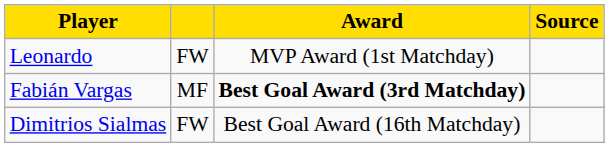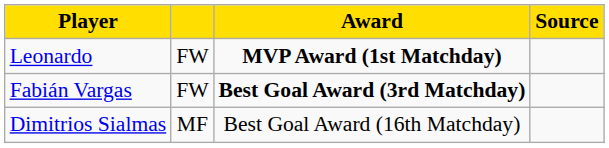(372, 55) normal -> (372, 55) bold
(192, 90) MF -> (192, 90) FW
(192, 124) FW -> (192, 124) MF
